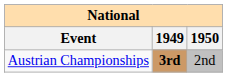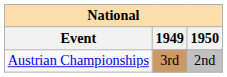(170, 60) bold -> (170, 60) normal
